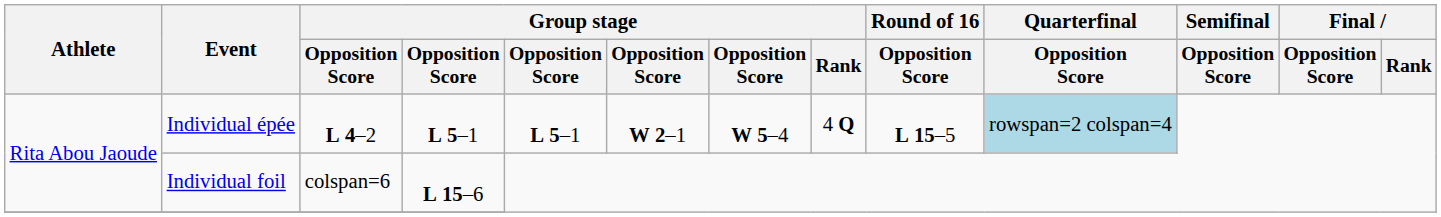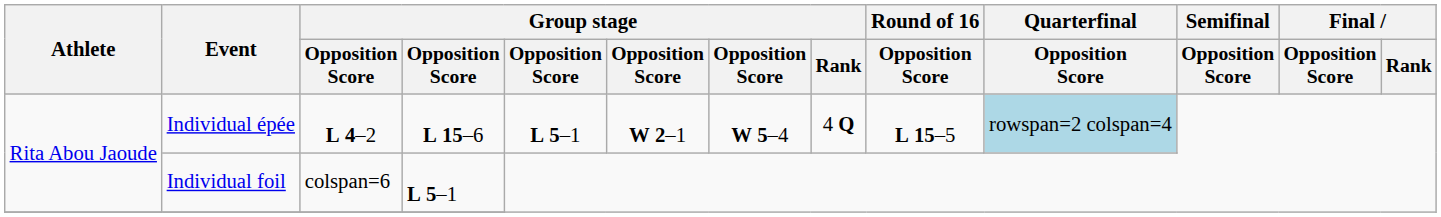(453, 136) L 5–1 -> (453, 136) L 15–6
(453, 194) L 15–6 -> (432, 194) L 5–1
